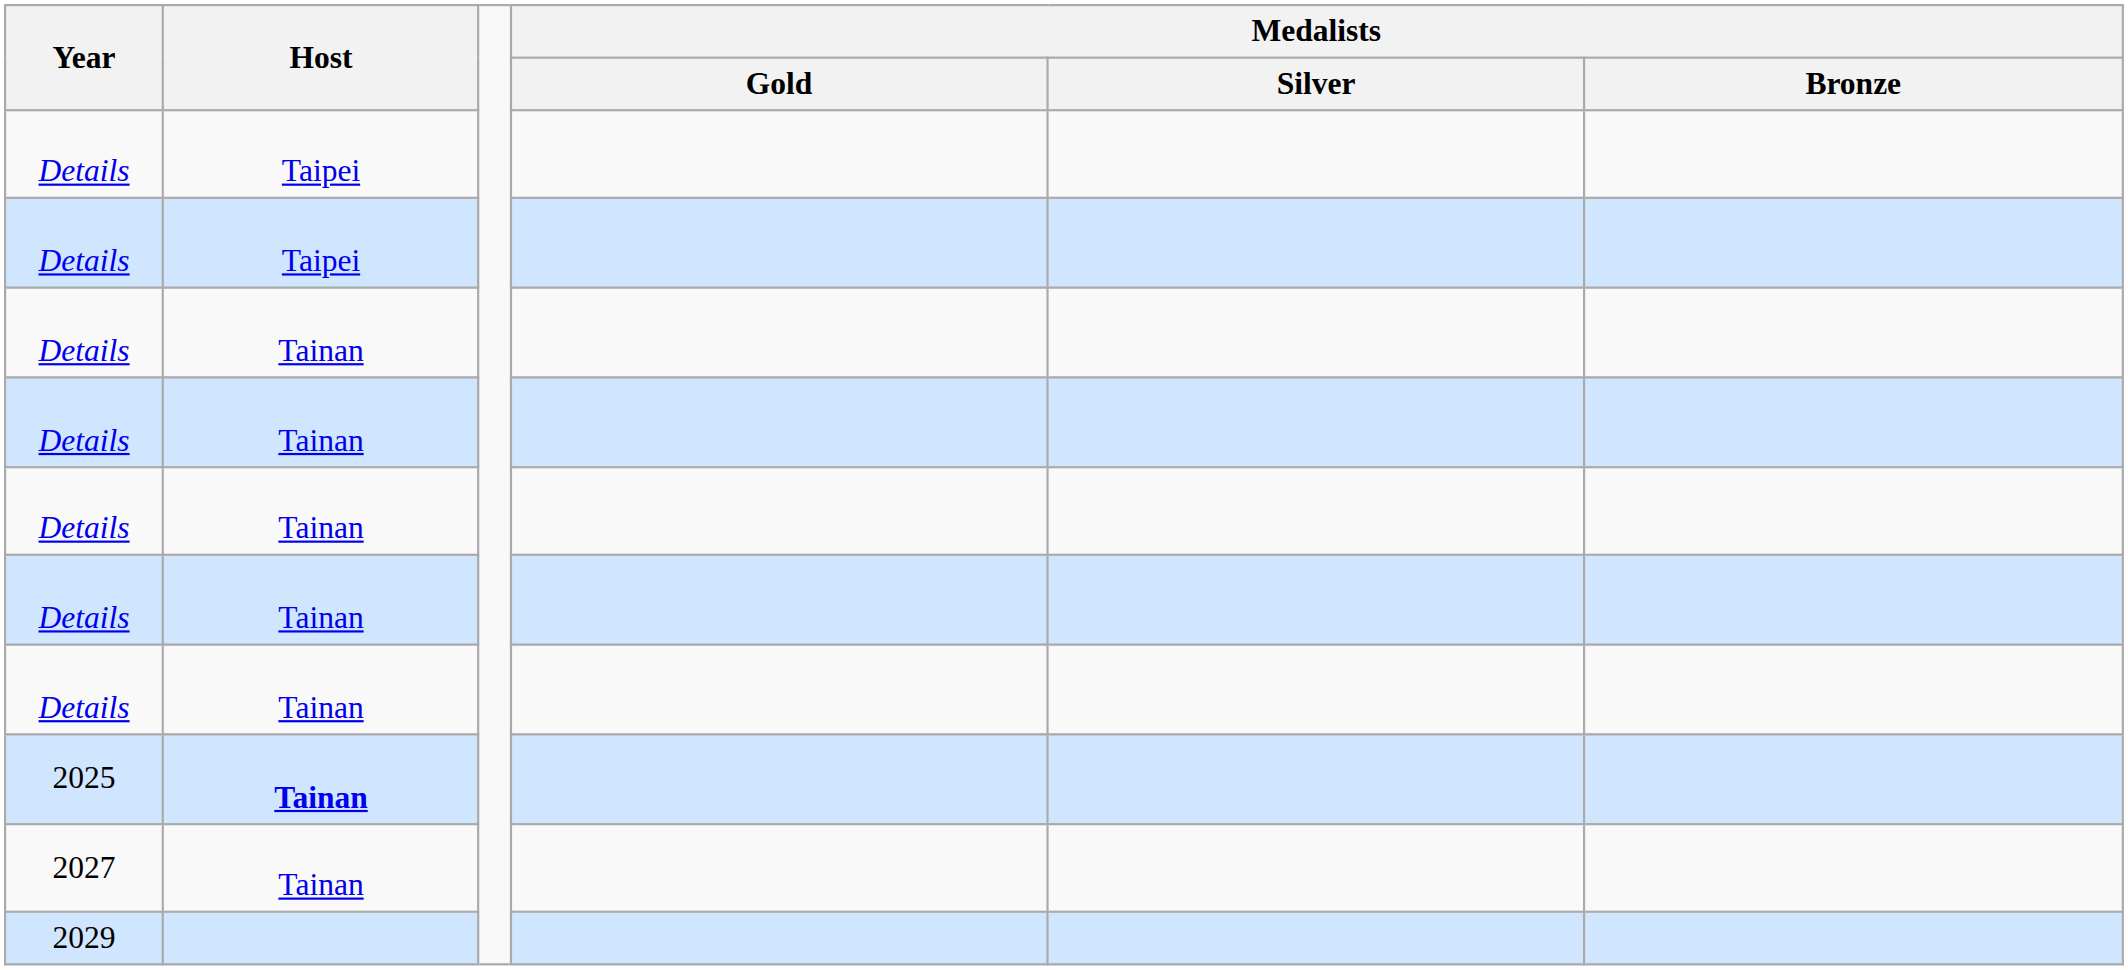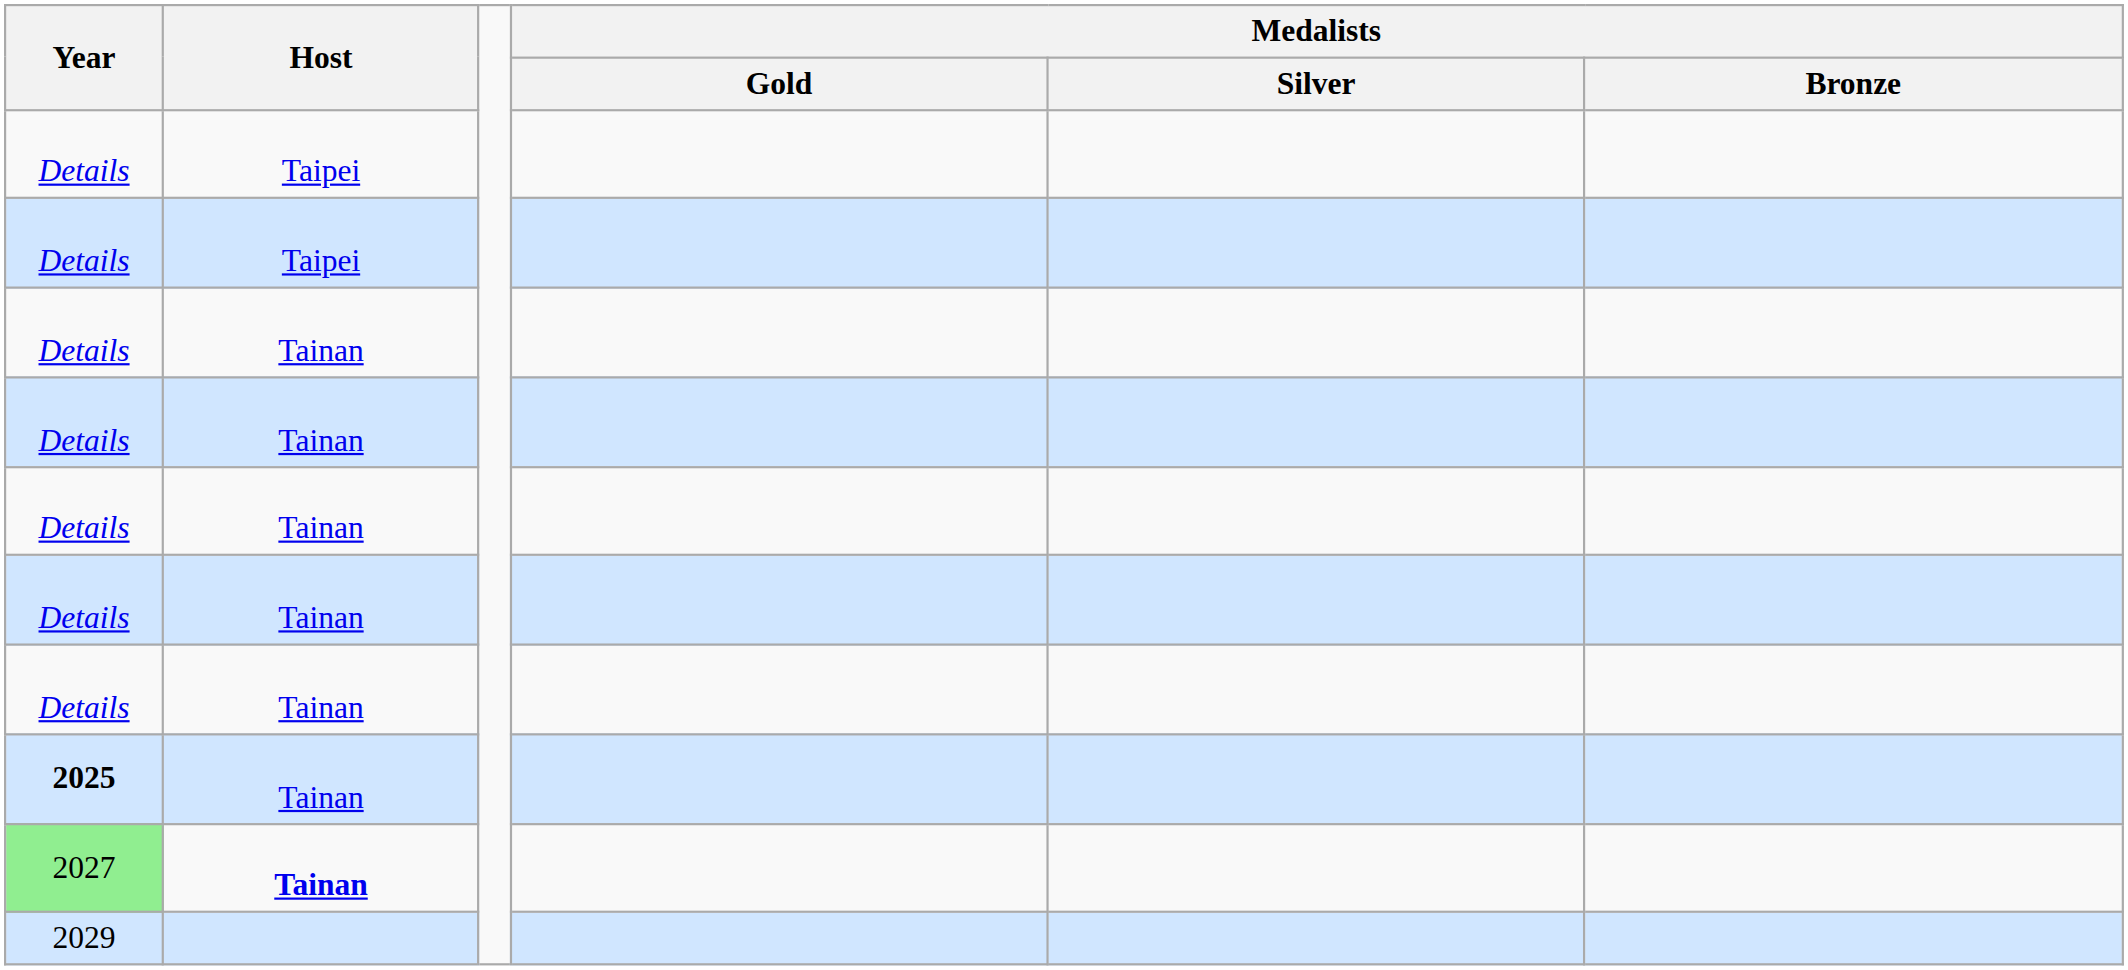(84, 778) normal -> (84, 778) bold
(321, 796) bold -> (321, 796) normal
(84, 867) no background -> (84, 867) lightgreen background
(321, 886) normal -> (321, 886) bold
